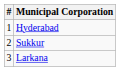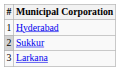(9, 43) no background -> (9, 43) lightgrey background
